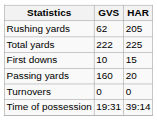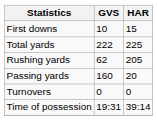rows swapped: (32, 60) <-> (38, 29)
